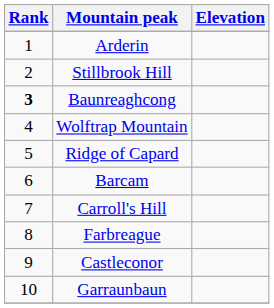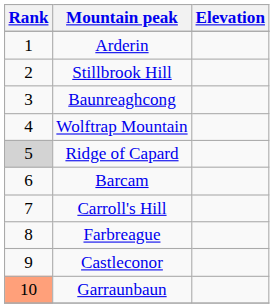(28, 99) bold -> (28, 99) normal
(28, 153) no background -> (28, 153) lightgrey background
(28, 289) no background -> (28, 289) lightsalmon background
